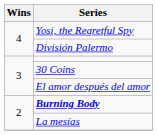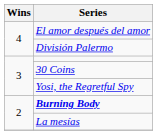(85, 30) Yosi, the Regretful Spy -> (93, 30) El amor después del amor
(93, 87) El amor después del amor -> (85, 87) Yosi, the Regretful Spy
